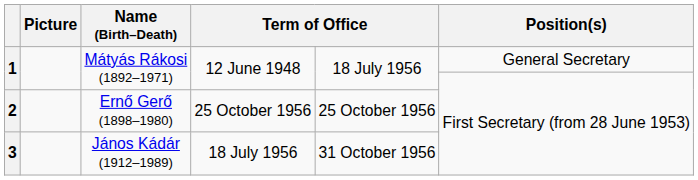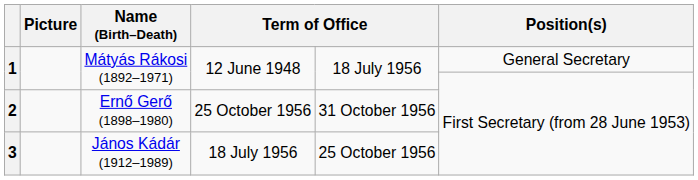(377, 110) 25 October 1956 -> (377, 110) 31 October 1956
(377, 153) 31 October 1956 -> (377, 153) 25 October 1956
